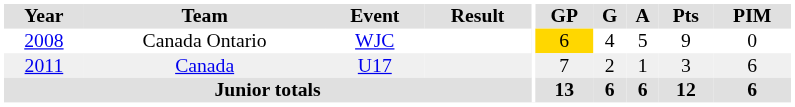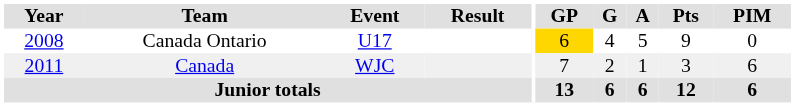(375, 40) WJC -> (375, 40) U17
(375, 65) U17 -> (375, 65) WJC
